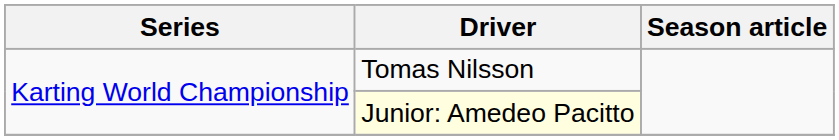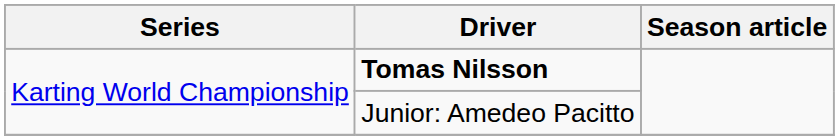(448, 70) normal -> (455, 70) bold
(498, 113) lightyellow background -> (498, 113) no background
